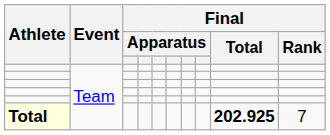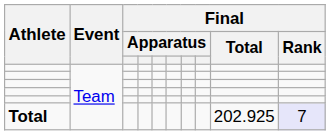(28, 117) lightyellow background -> (28, 117) no background
(244, 117) bold -> (244, 117) normal
(302, 117) no background -> (302, 117) lavender background
